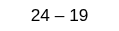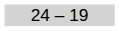(60, 15) no background -> (60, 15) lightgrey background
